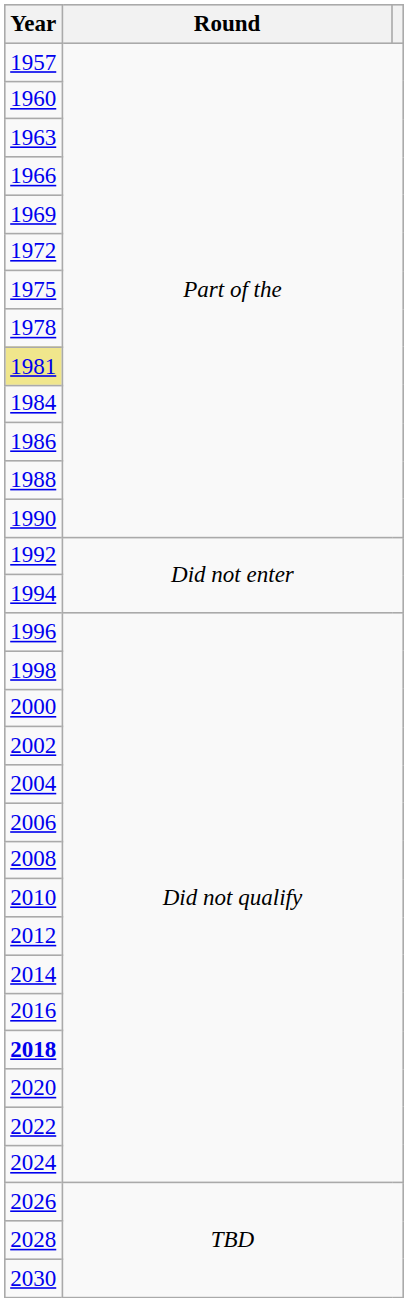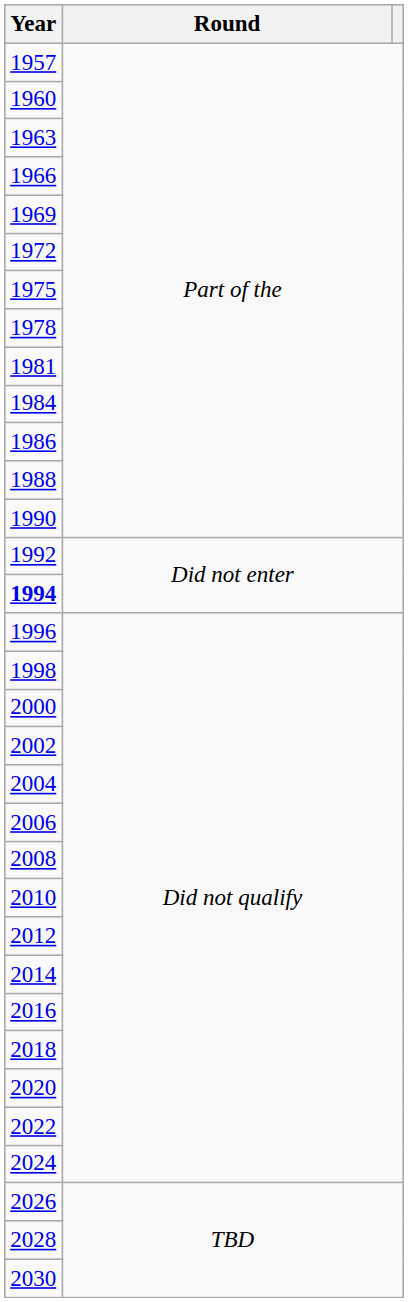(33, 365) khaki background -> (33, 365) no background
(33, 593) normal -> (33, 593) bold
(33, 1049) bold -> (33, 1049) normal
